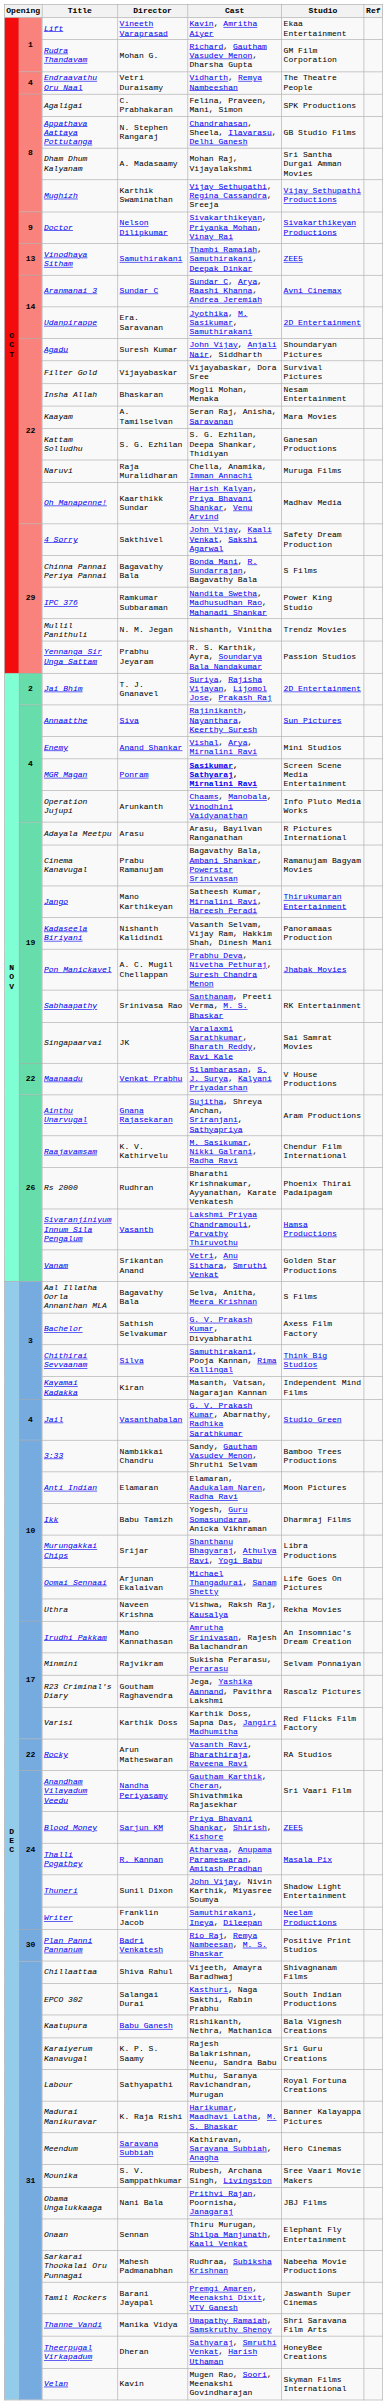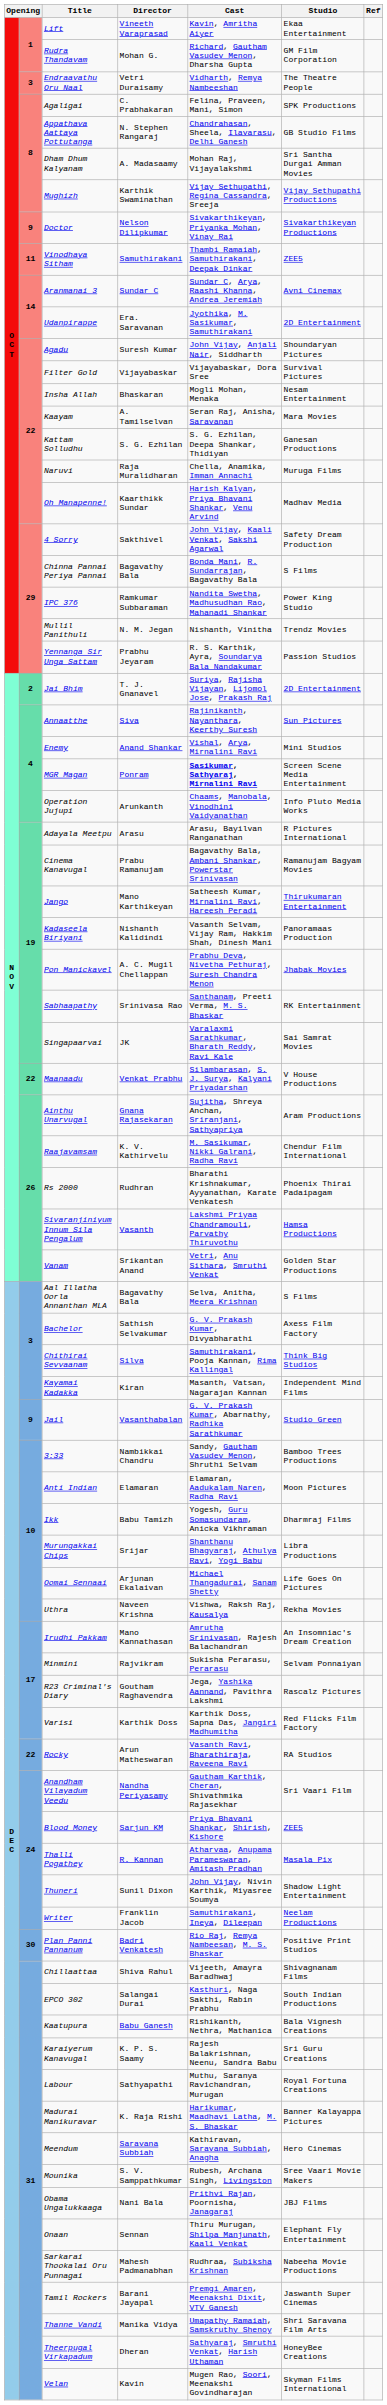(31, 83) 4 -> (31, 83) 3
(31, 259) 13 -> (31, 259) 11
(31, 1420) 4 -> (31, 1420) 9
